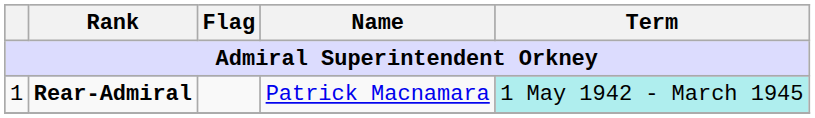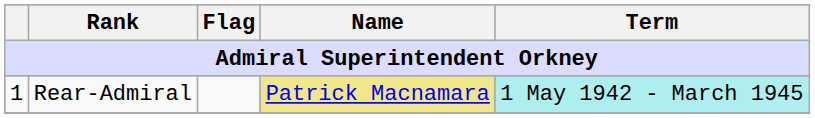(113, 94) bold -> (113, 94) normal
(378, 94) no background -> (378, 94) khaki background
